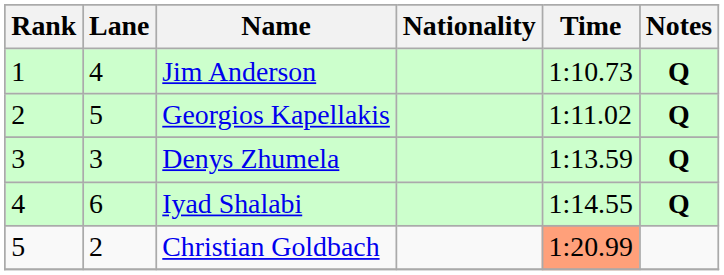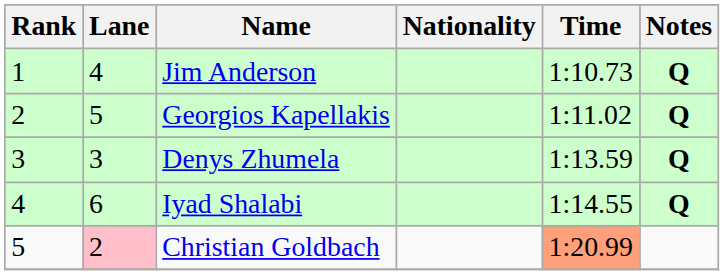(96, 247) no background -> (96, 247) pink background
